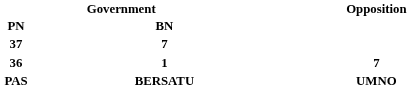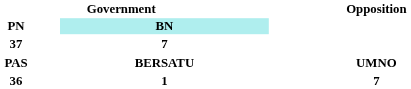(164, 26) no background -> (164, 26) paleturquoise background
rows swapped: (16, 63) <-> (16, 80)
